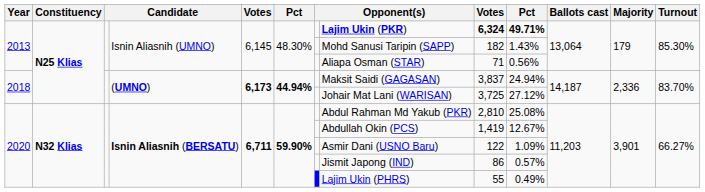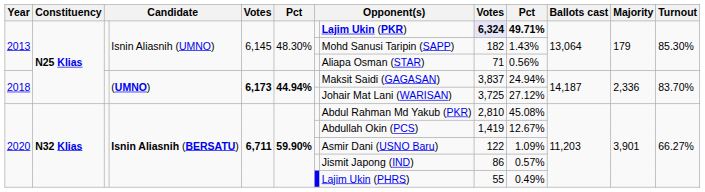(491, 29) no background -> (491, 29) lavender background
(527, 112) 25.08% -> (527, 112) 45.08%
